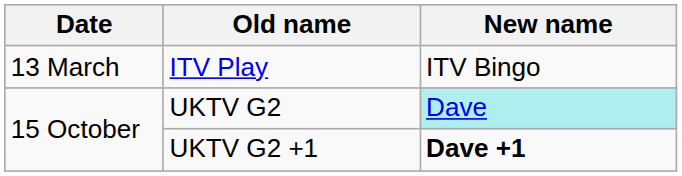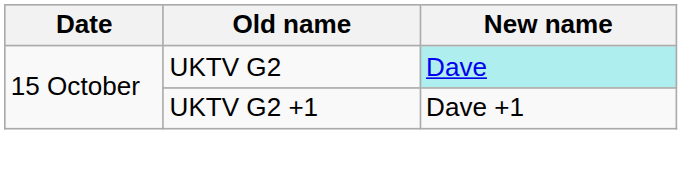- row: (219, 66)
(476, 149) bold -> (475, 107) normal
